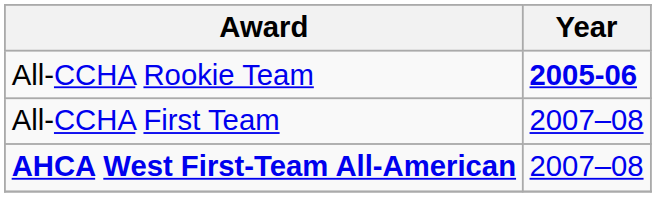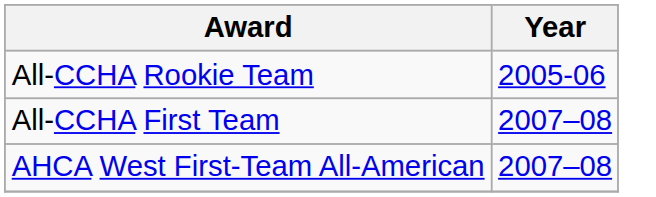(583, 74) bold -> (552, 74) normal
(264, 167) bold -> (248, 167) normal
